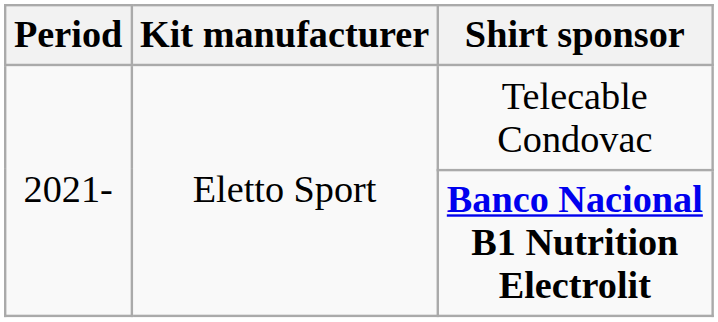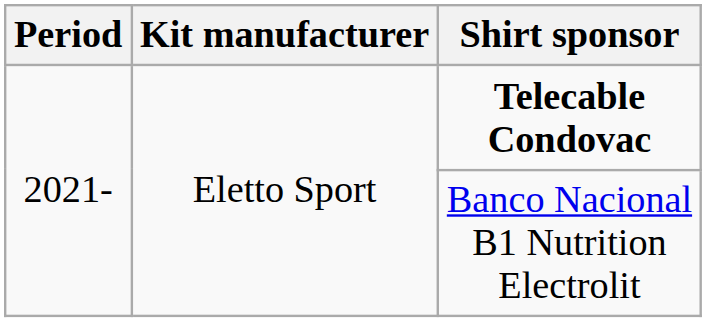(575, 116) normal -> (569, 116) bold
(575, 242) bold -> (569, 242) normal
